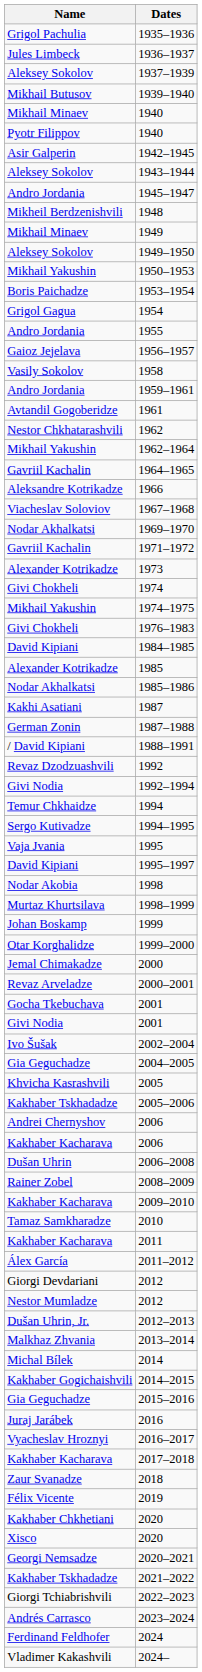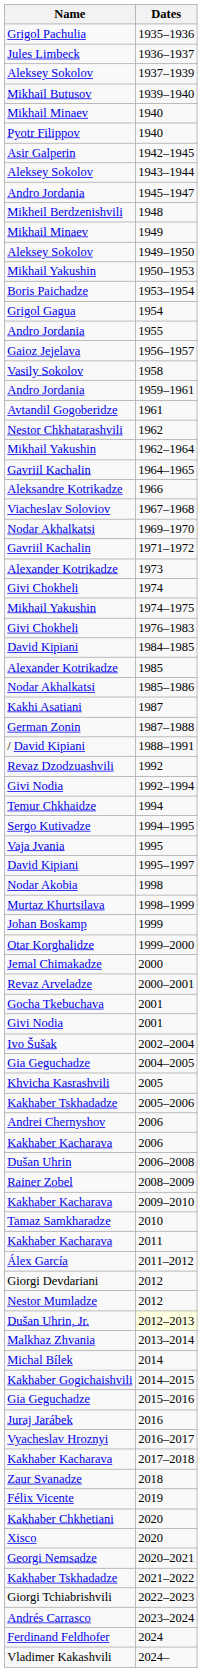(166, 1320) no background -> (166, 1320) lightyellow background
